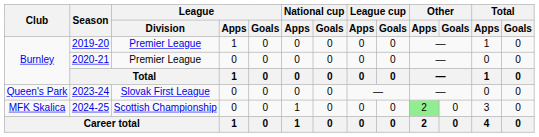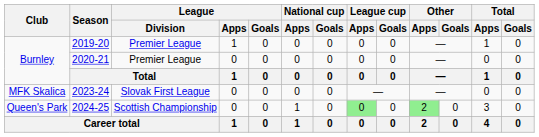(37, 92) Queen's Park -> (37, 92) MFK Skalica
(37, 108) MFK Skalica -> (37, 108) Queen's Park
(362, 108) no background -> (362, 108) lightgreen background
